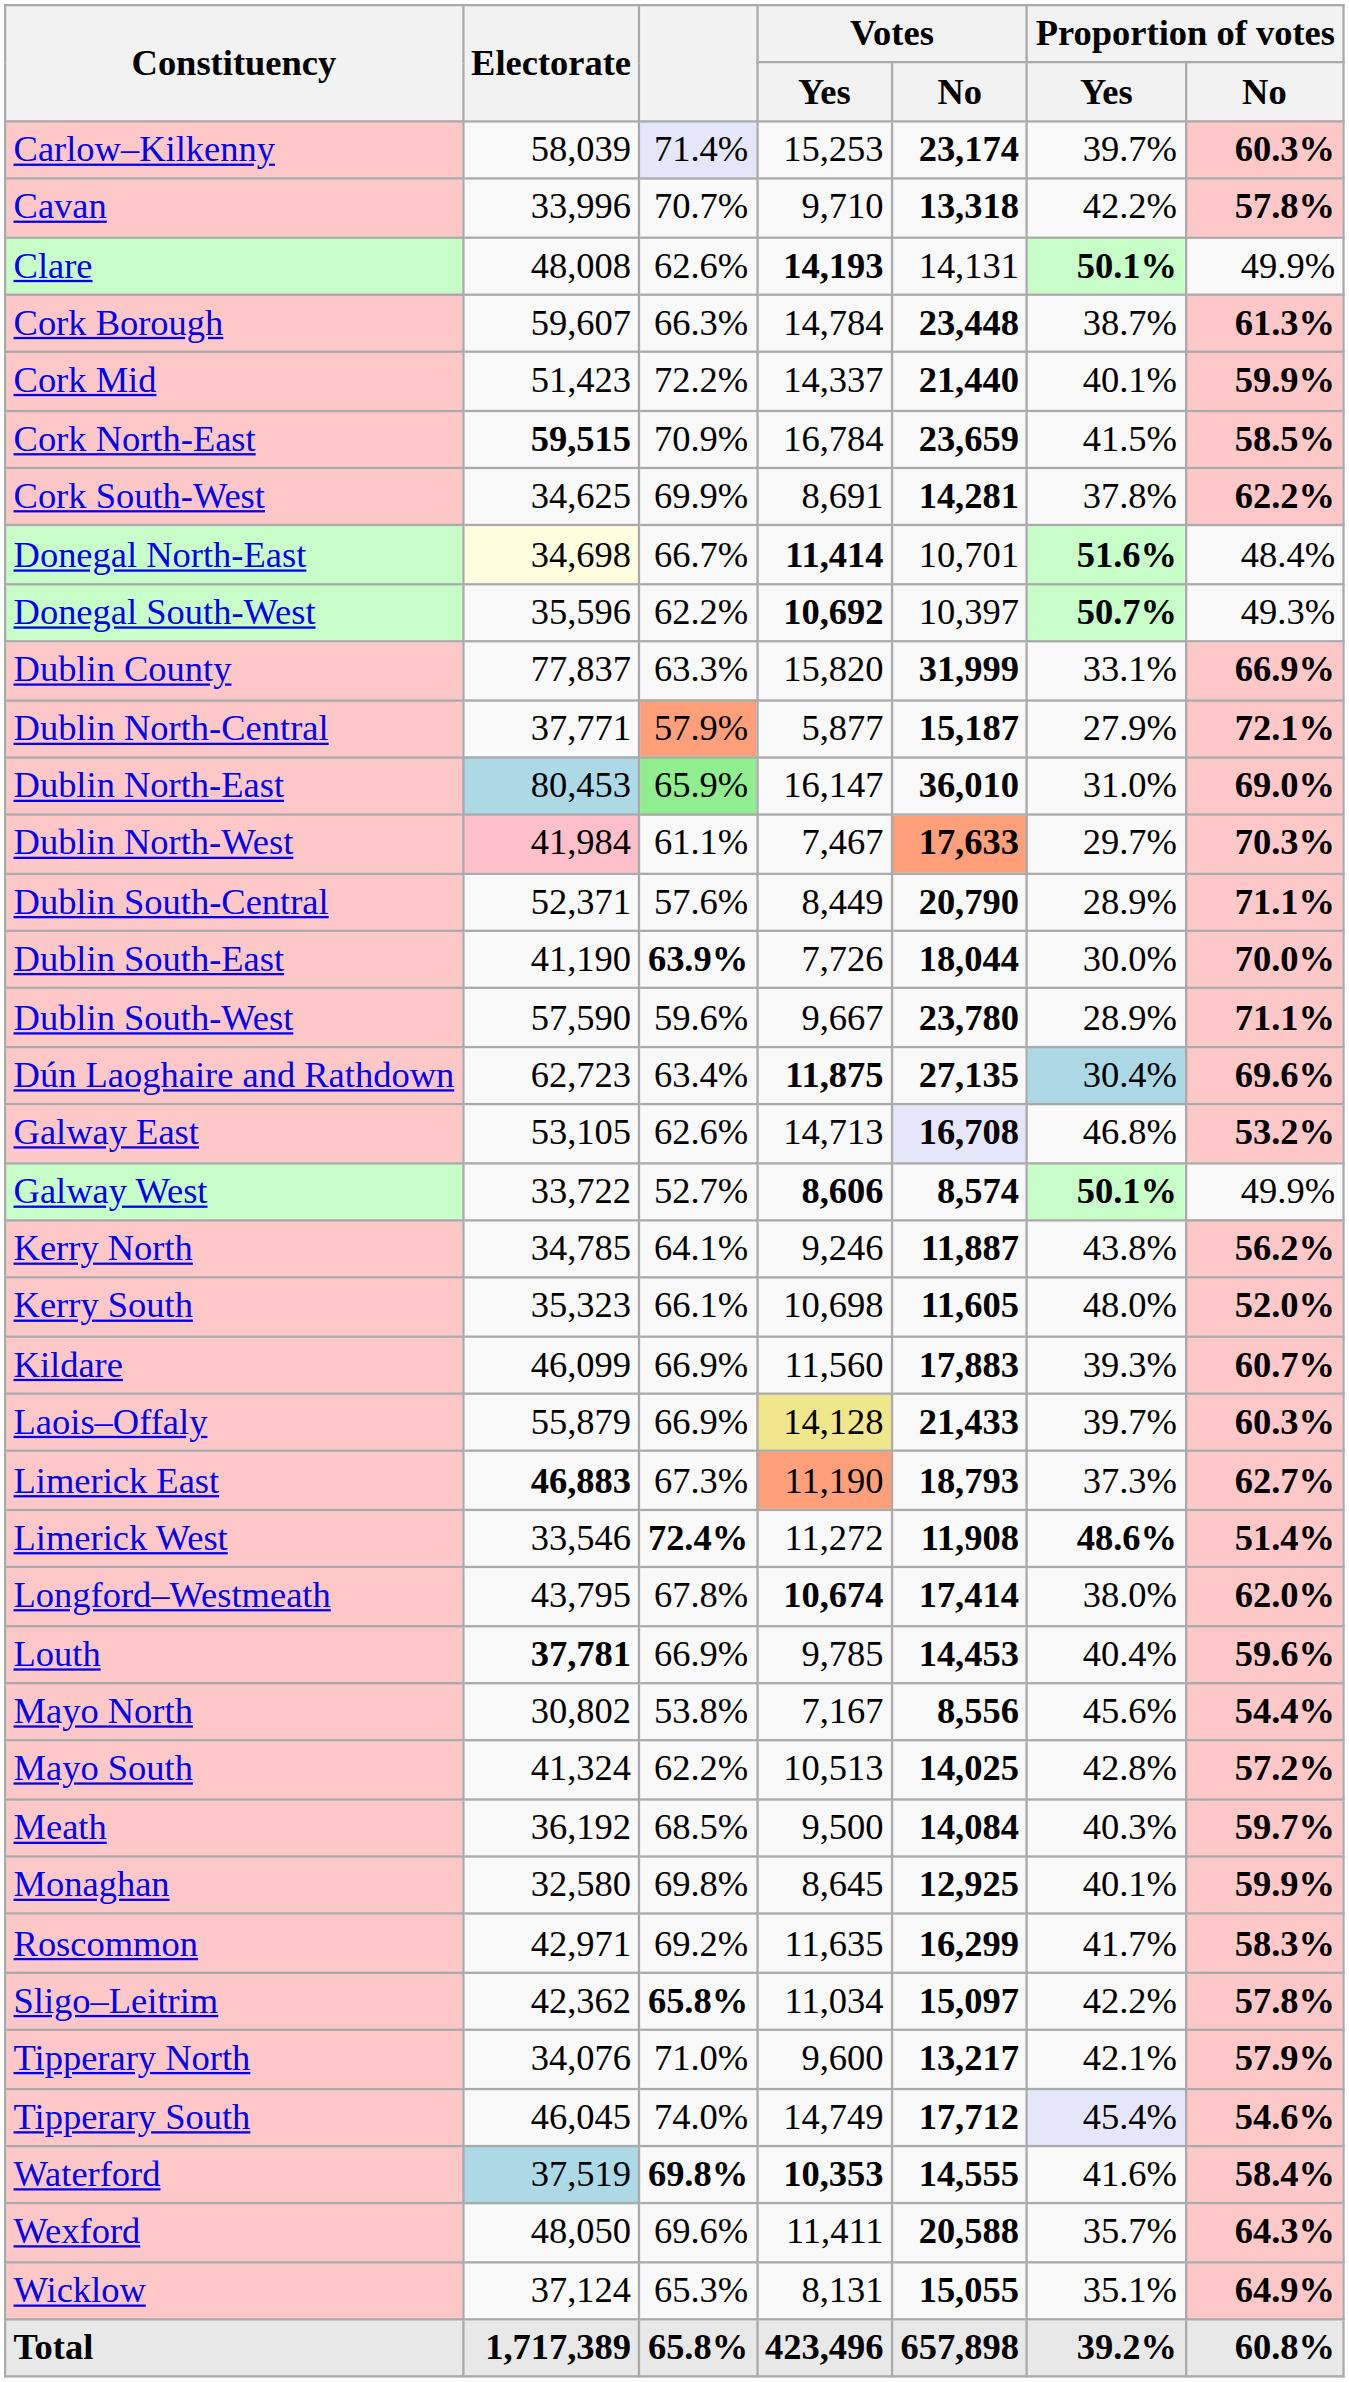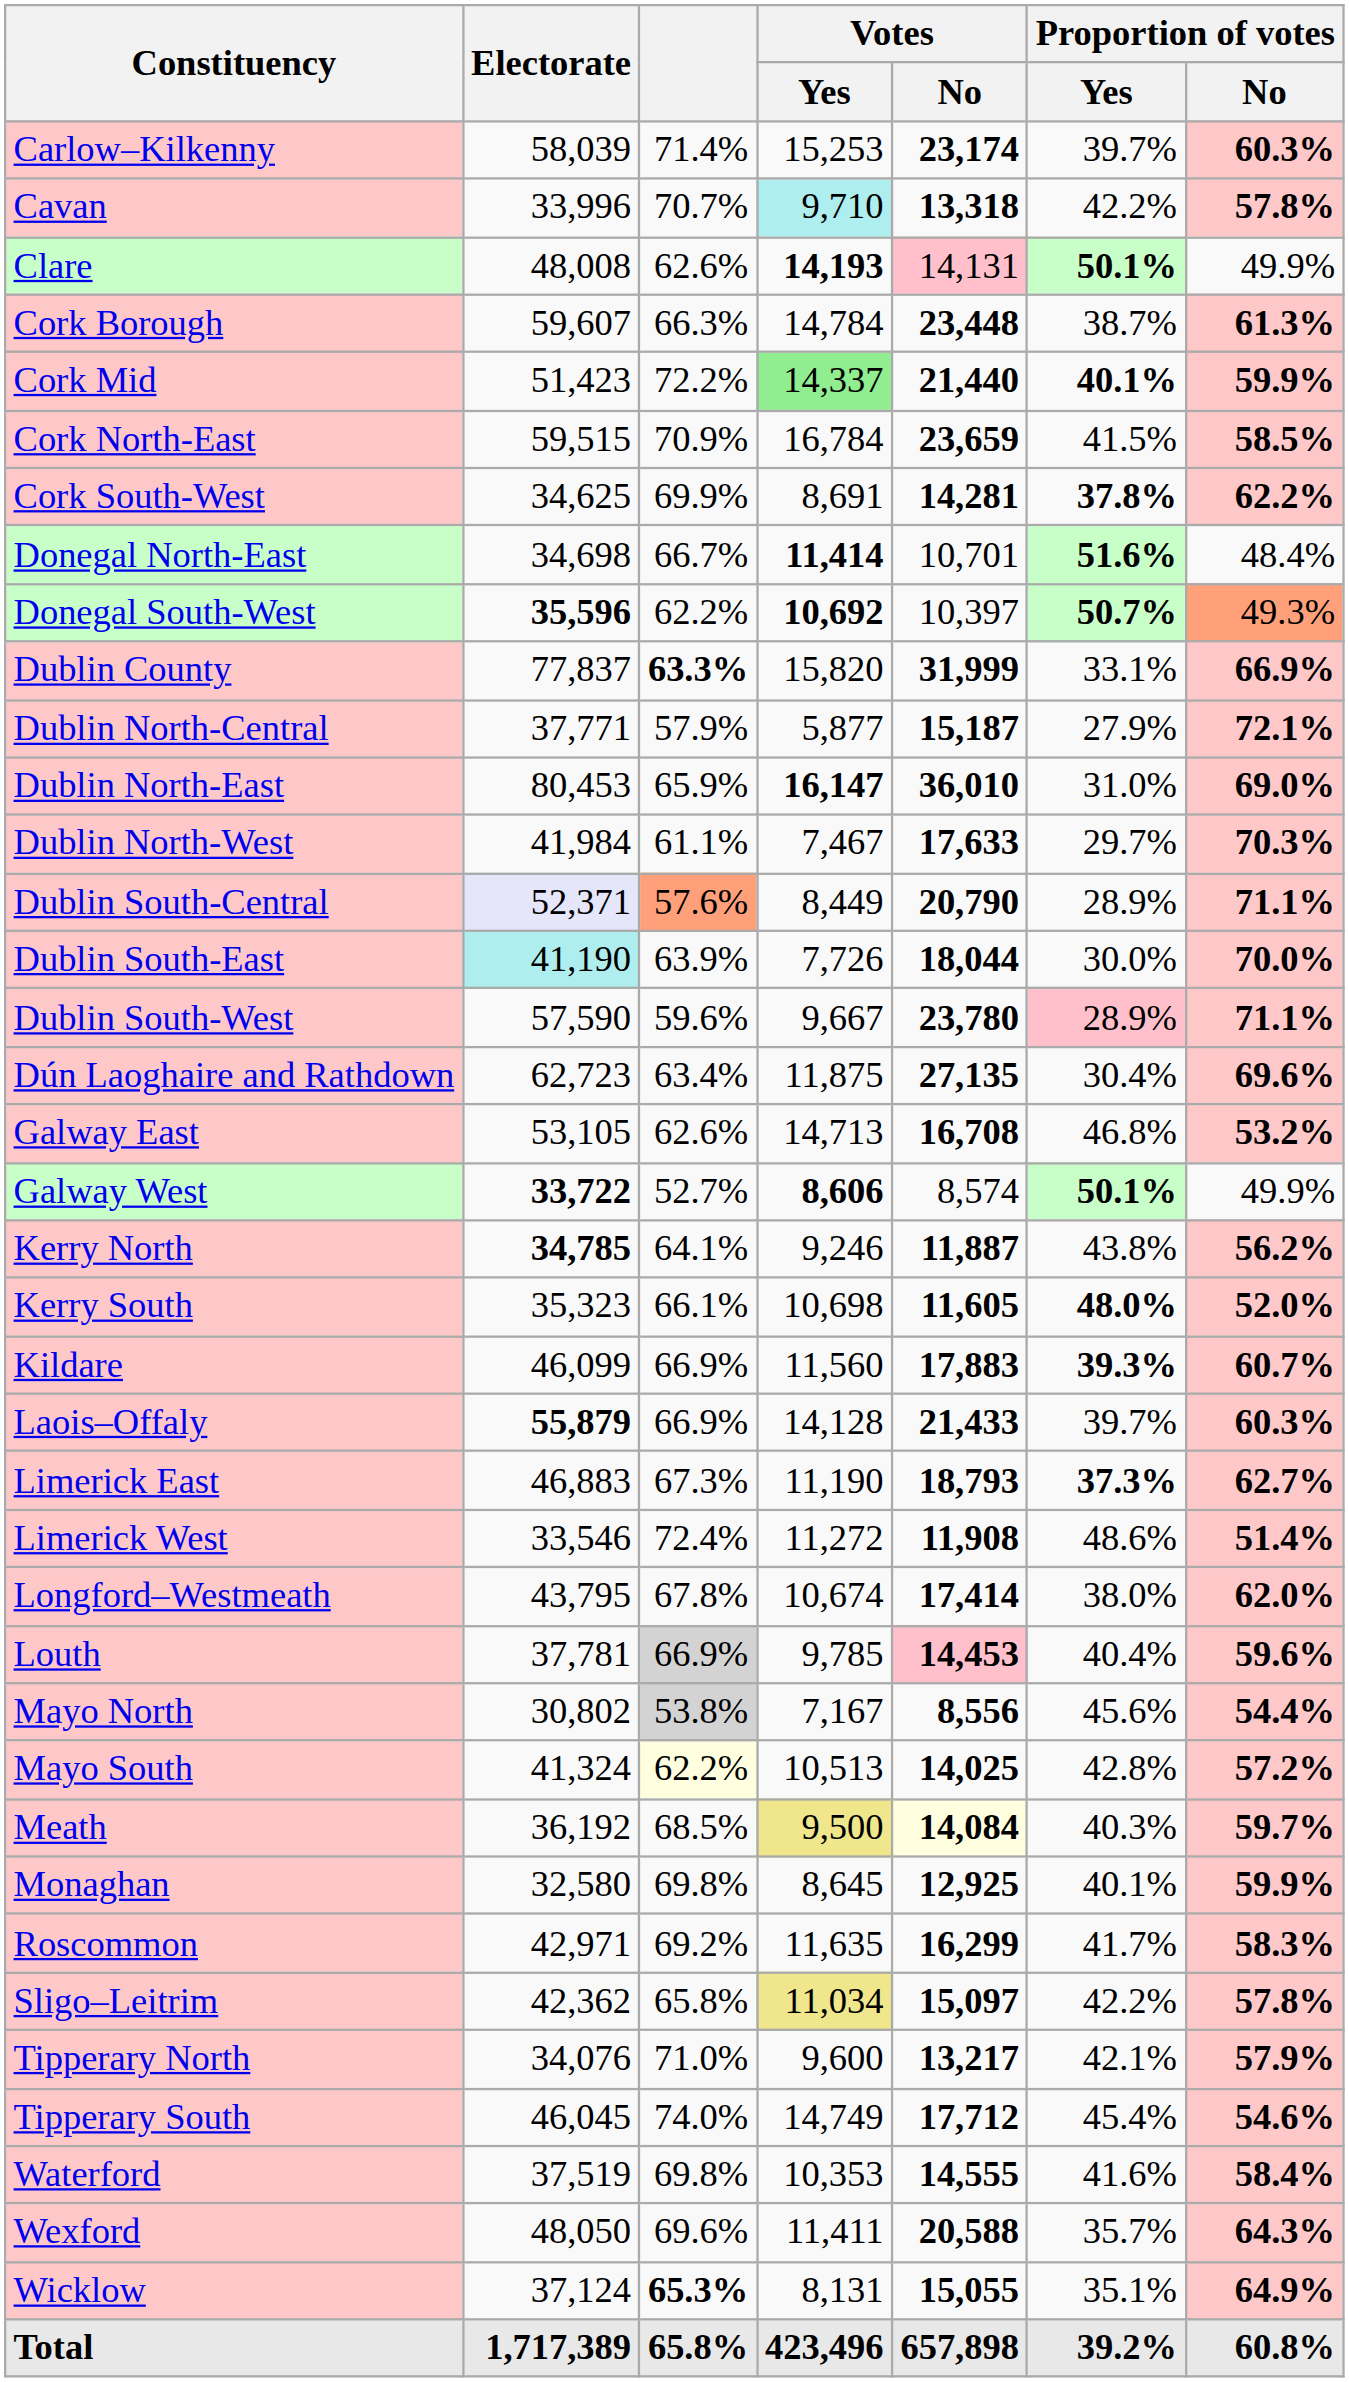(701, 149) lavender background -> (701, 149) no background
(843, 206) no background -> (843, 206) paleturquoise background
(969, 264) no background -> (969, 264) pink background
(833, 380) no background -> (833, 380) lightgreen background
(1130, 380) normal -> (1127, 380) bold
(581, 438) bold -> (581, 438) normal
(1130, 496) normal -> (1127, 496) bold
(581, 554) lightyellow background -> (581, 554) no background
(581, 611) normal -> (581, 611) bold
(1288, 611) no background -> (1288, 611) lightsalmon background
(701, 669) normal -> (698, 669) bold
(701, 727) lightsalmon background -> (701, 727) no background
(581, 785) lightblue background -> (581, 785) no background
(701, 785) lightgreen background -> (701, 785) no background
(833, 785) normal -> (833, 785) bold
(581, 843) pink background -> (581, 843) no background
(969, 843) lightsalmon background -> (969, 843) no background
(581, 901) no background -> (581, 901) lavender background
(701, 901) no background -> (701, 901) lightsalmon background
(581, 959) no background -> (581, 959) paleturquoise background
(698, 959) bold -> (701, 959) normal
(1130, 1016) no background -> (1130, 1016) pink background
(834, 1074) bold -> (834, 1074) normal
(1130, 1074) lightblue background -> (1130, 1074) no background
(969, 1132) lavender background -> (969, 1132) no background
(581, 1190) normal -> (581, 1190) bold
(978, 1190) bold -> (978, 1190) normal
(581, 1248) normal -> (581, 1248) bold
(1130, 1306) normal -> (1127, 1306) bold
(1130, 1364) normal -> (1127, 1364) bold
(581, 1421) normal -> (581, 1421) bold
(833, 1421) khaki background -> (833, 1421) no background
(581, 1479) bold -> (581, 1479) normal
(834, 1479) lightsalmon background -> (834, 1479) no background
(1130, 1479) normal -> (1127, 1479) bold
(698, 1537) bold -> (701, 1537) normal
(1127, 1537) bold -> (1130, 1537) normal
(833, 1595) bold -> (833, 1595) normal
(581, 1653) bold -> (581, 1653) normal
(701, 1653) no background -> (701, 1653) lightgrey background
(969, 1653) no background -> (969, 1653) pink background
(701, 1711) no background -> (701, 1711) lightgrey background
(701, 1769) no background -> (701, 1769) lightyellow background
(843, 1826) no background -> (843, 1826) khaki background
(969, 1826) no background -> (969, 1826) lightyellow background
(698, 2000) bold -> (701, 2000) normal
(834, 2000) no background -> (834, 2000) khaki background
(1130, 2116) lavender background -> (1130, 2116) no background
(581, 2174) lightblue background -> (581, 2174) no background
(698, 2174) bold -> (701, 2174) normal
(833, 2174) bold -> (833, 2174) normal
(701, 2289) normal -> (698, 2289) bold
